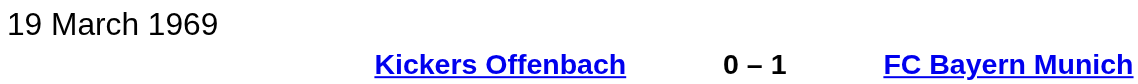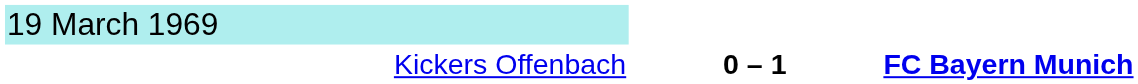(113, 24) no background -> (113, 24) paleturquoise background
(500, 64) bold -> (510, 64) normal
